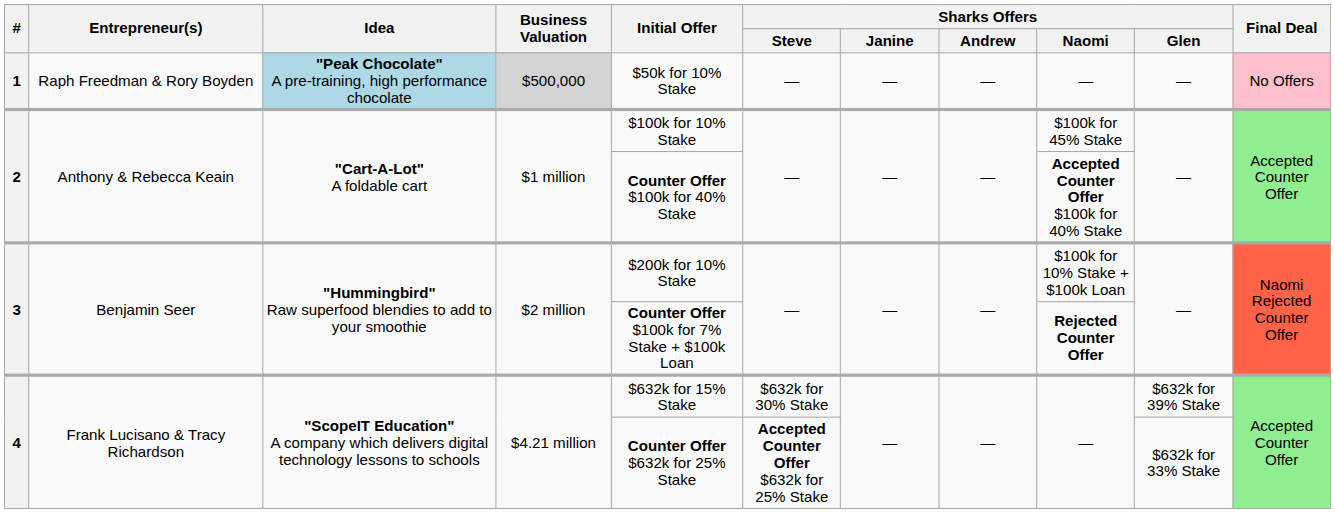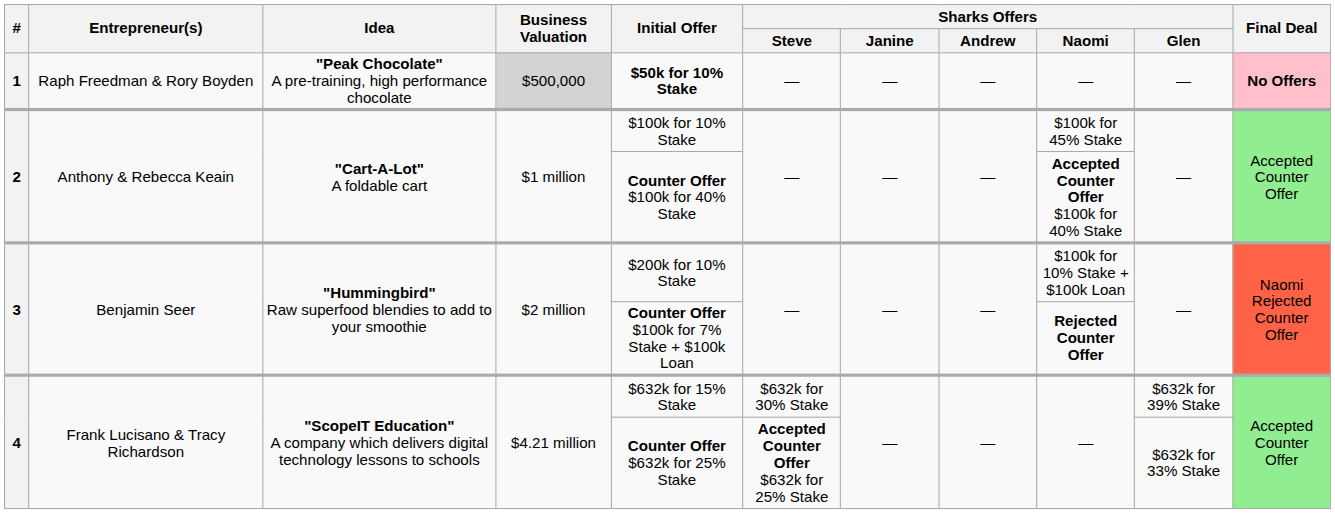(379, 81) lightblue background -> (379, 81) no background
(677, 81) normal -> (677, 81) bold
(1282, 81) normal -> (1282, 81) bold
